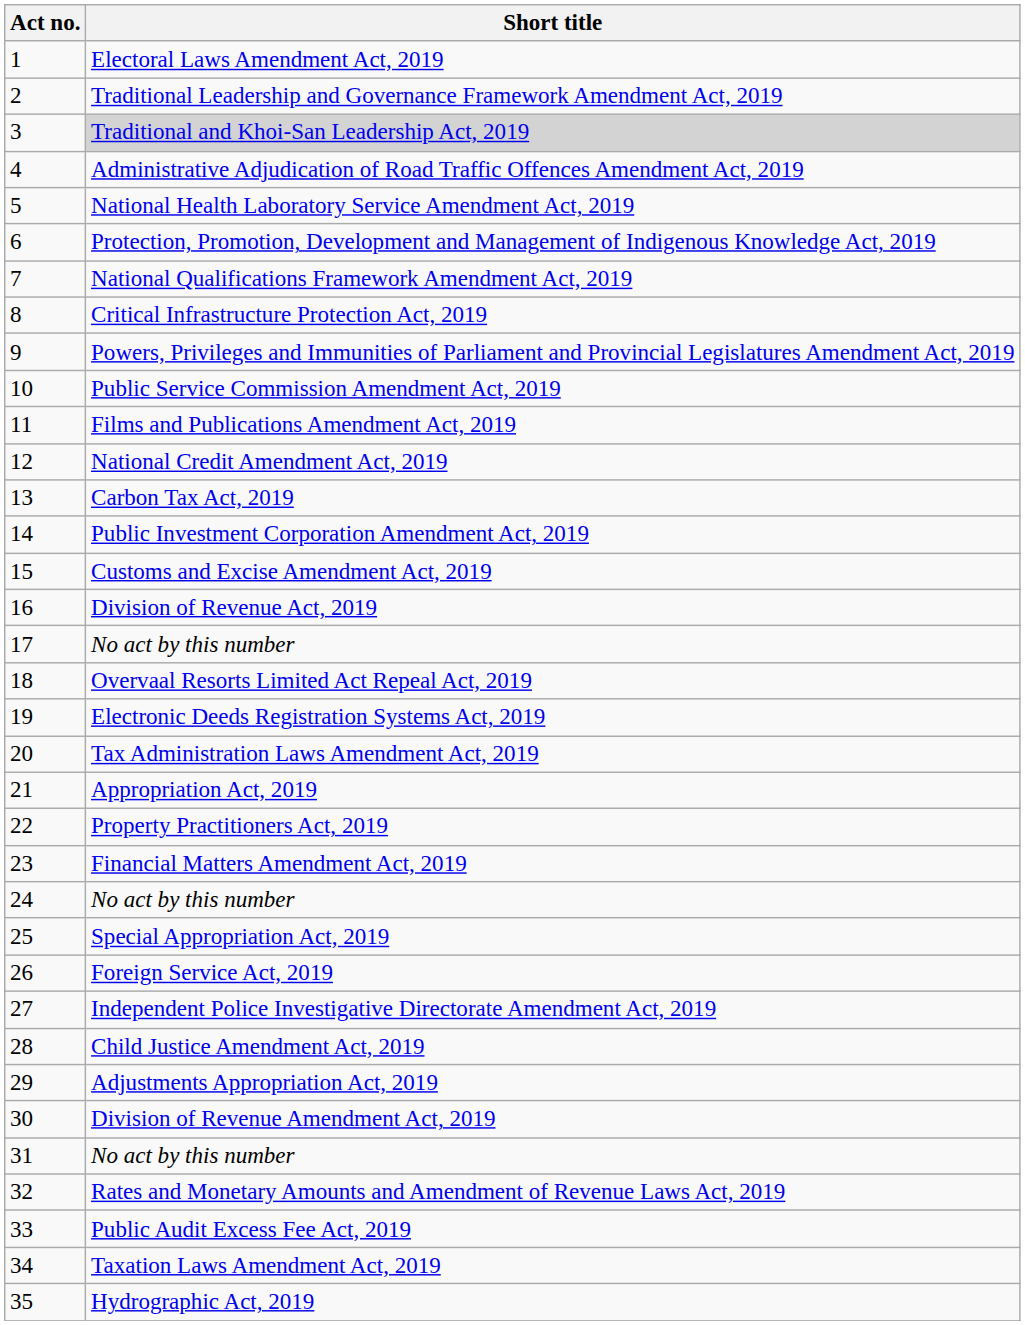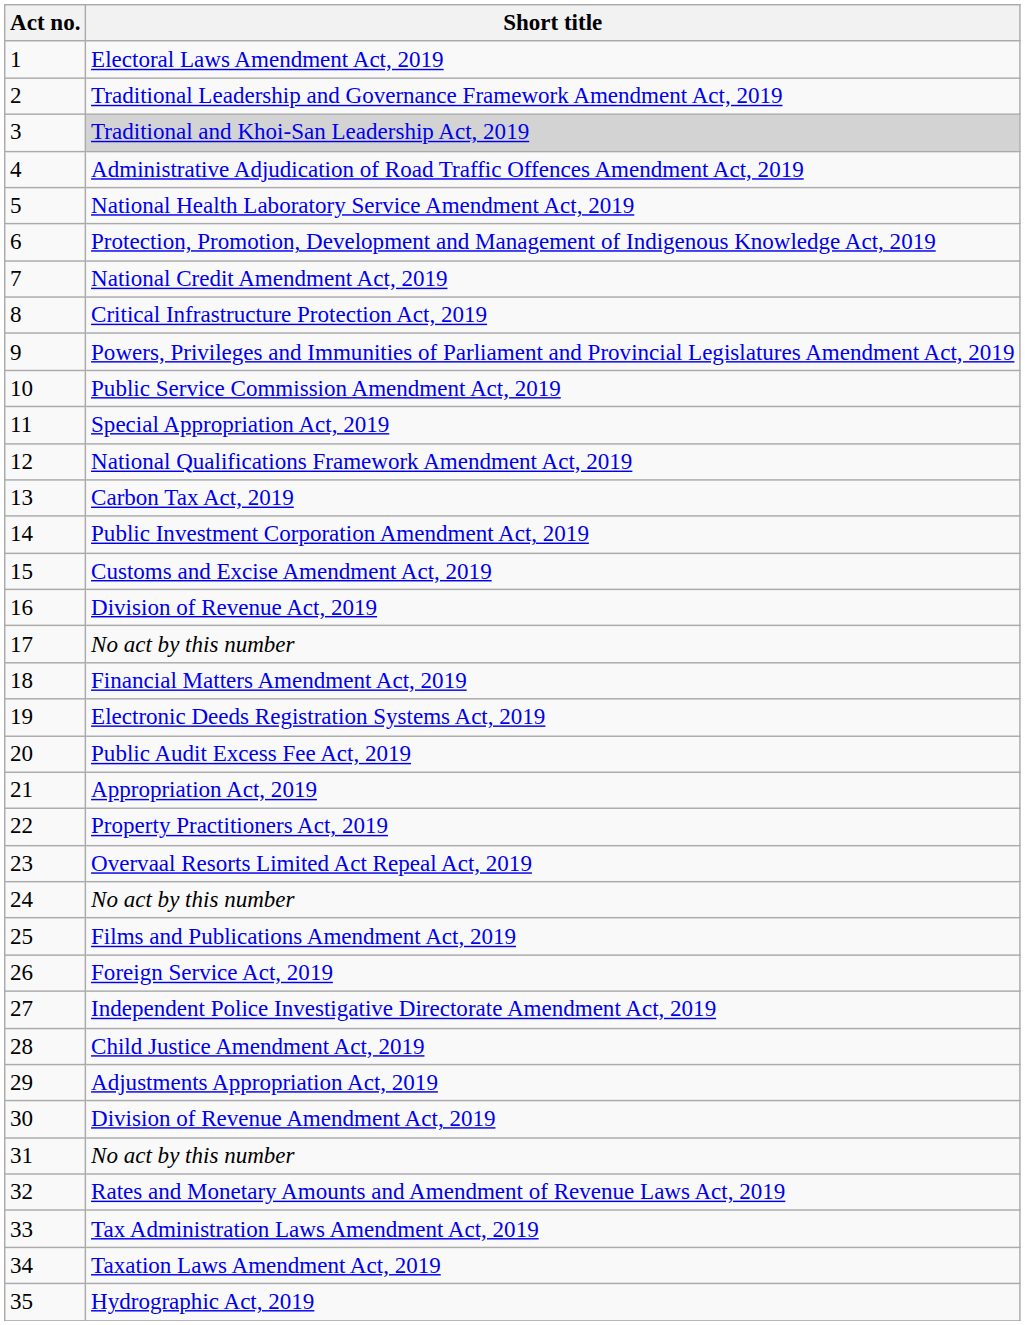(362, 278) National Qualifications Framework Amendment Act, 2019 -> (269, 278) National Credit Amendment Act, 2019
(304, 424) Films and Publications Amendment Act, 2019 -> (240, 424) Special Appropriation Act, 2019
(269, 461) National Credit Amendment Act, 2019 -> (362, 461) National Qualifications Framework Amendment Act, 2019
(311, 680) Overvaal Resorts Limited Act Repeal Act, 2019 -> (279, 680) Financial Matters Amendment Act, 2019
(315, 753) Tax Administration Laws Amendment Act, 2019 -> (251, 753) Public Audit Excess Fee Act, 2019
(279, 863) Financial Matters Amendment Act, 2019 -> (311, 863) Overvaal Resorts Limited Act Repeal Act, 2019
(240, 936) Special Appropriation Act, 2019 -> (304, 936) Films and Publications Amendment Act, 2019
(251, 1228) Public Audit Excess Fee Act, 2019 -> (315, 1228) Tax Administration Laws Amendment Act, 2019
